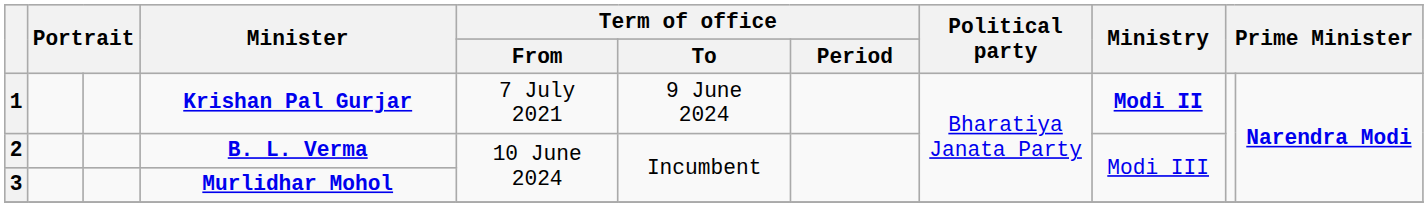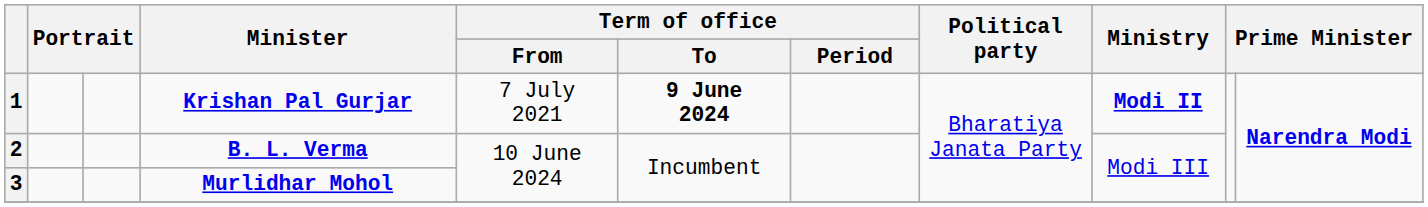(704, 103) normal -> (704, 103) bold
